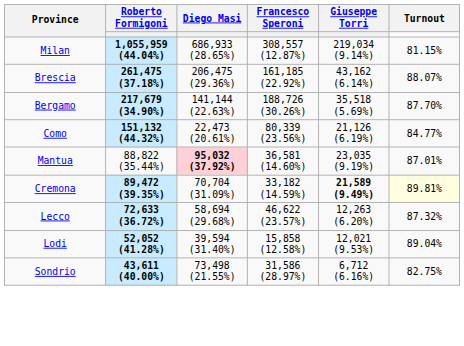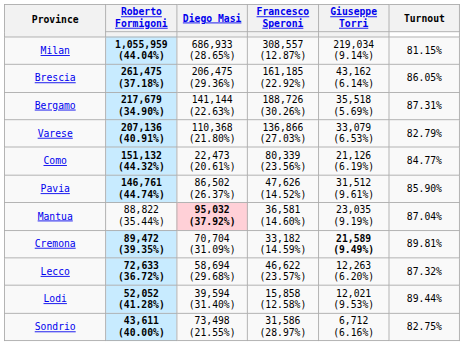(424, 78) 88.07% -> (424, 78) 86.05%
(424, 106) 87.70% -> (424, 106) 87.31%
+ row: (55, 134)
+ row: (55, 189)
(424, 161) 87.01% -> (424, 217) 87.04%
(424, 189) lightyellow background -> (424, 244) no background
(424, 244) 89.04% -> (424, 299) 89.44%
